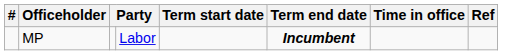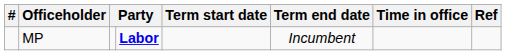(137, 38) normal -> (139, 38) bold
(319, 38) bold -> (322, 38) normal
